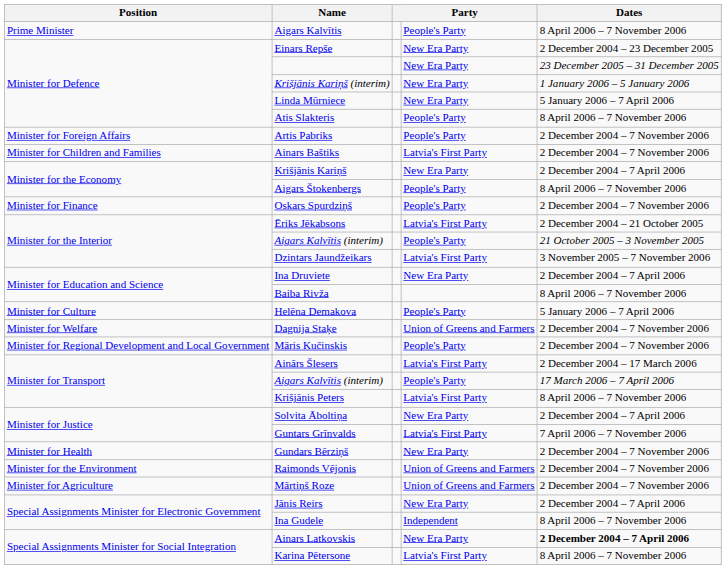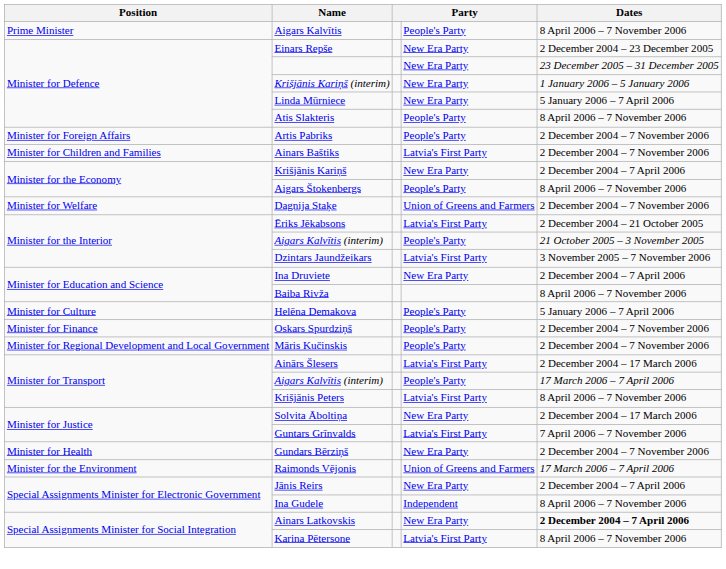rows swapped: (52, 205) <-> (52, 328)
(612, 415) 2 December 2004 – 7 April 2006 -> (618, 415) 2 December 2004 – 17 March 2006
(624, 468) 2 December 2004 – 7 November 2006 -> (607, 468) 17 March 2006 – 7 April 2006
- row: (60, 485)
